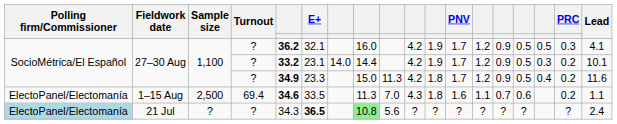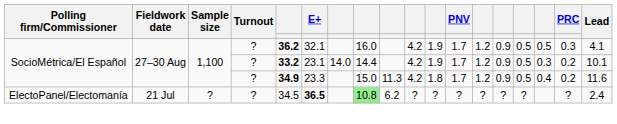- row: (160, 95)
(68, 111) lightblue background -> (68, 95) no background
(289, 111) 34.3 -> (289, 95) 34.5
(392, 111) 5.6 -> (392, 95) 6.2
